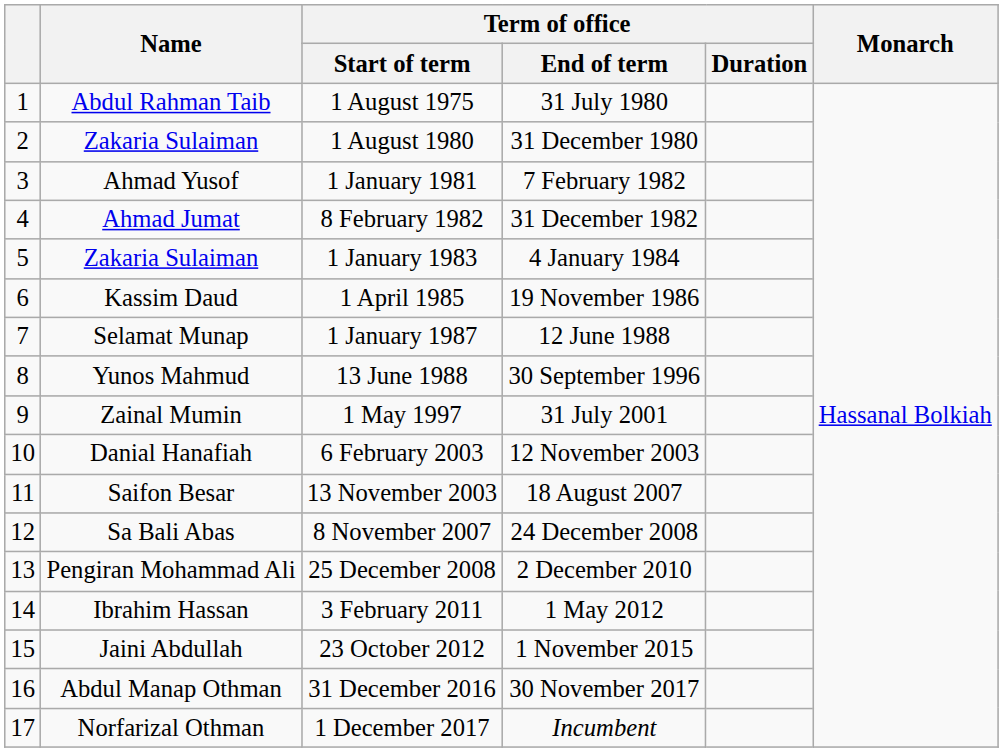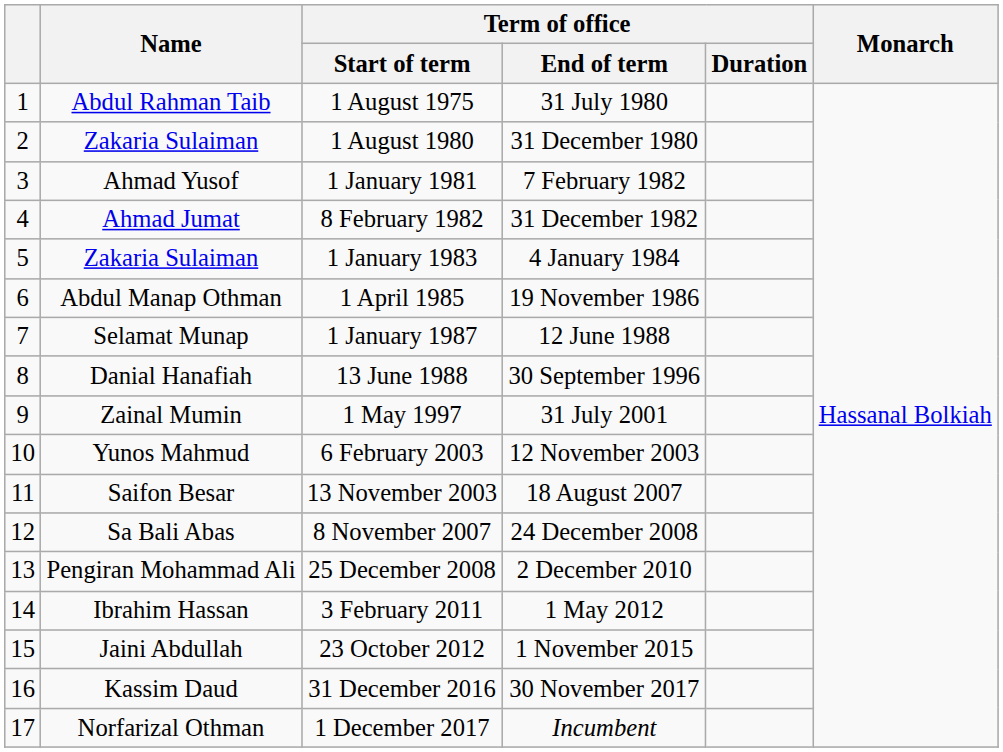(171, 297) Kassim Daud -> (171, 297) Abdul Manap Othman
(171, 375) Yunos Mahmud -> (171, 375) Danial Hanafiah
(171, 453) Danial Hanafiah -> (171, 453) Yunos Mahmud
(171, 688) Abdul Manap Othman -> (171, 688) Kassim Daud
